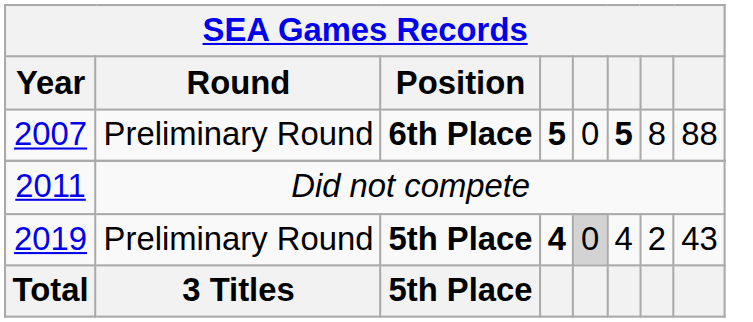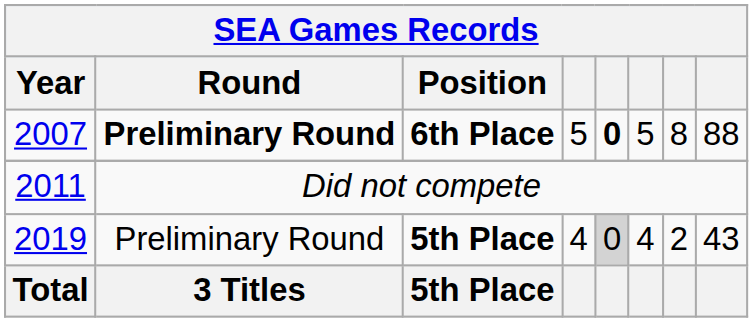(239, 134) normal -> (249, 134) bold
(557, 134) bold -> (579, 134) normal
(590, 134) normal -> (612, 134) bold
(624, 134) bold -> (645, 134) normal
(557, 238) bold -> (579, 238) normal
